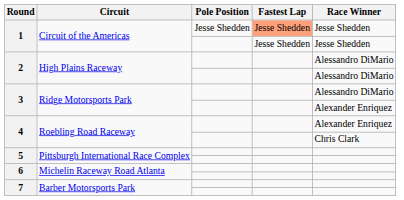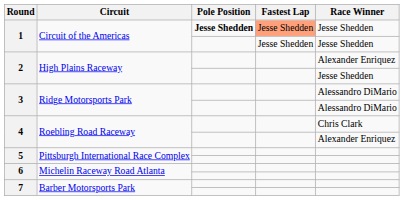(222, 27) normal -> (224, 27) bold
(354, 59) Alessandro DiMario -> (357, 59) Alexander Enriquez
(354, 75) Alessandro DiMario -> (346, 75) Jesse Shedden
(353, 107) Alexander Enriquez -> (357, 107) Alessandro DiMario
(353, 123) Alexander Enriquez -> (340, 123) Chris Clark
(337, 139) Chris Clark -> (357, 139) Alexander Enriquez
